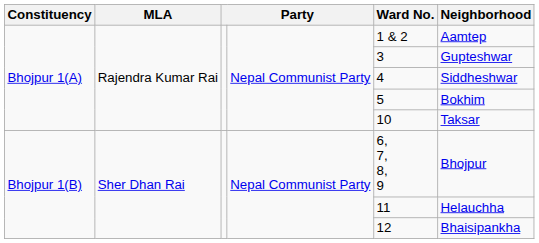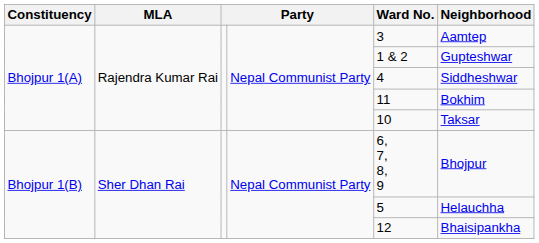(392, 36) 1 & 2 -> (380, 36) 3
(380, 57) 3 -> (392, 57) 1 & 2
(380, 99) 5 -> (384, 99) 11
(384, 207) 11 -> (380, 207) 5
